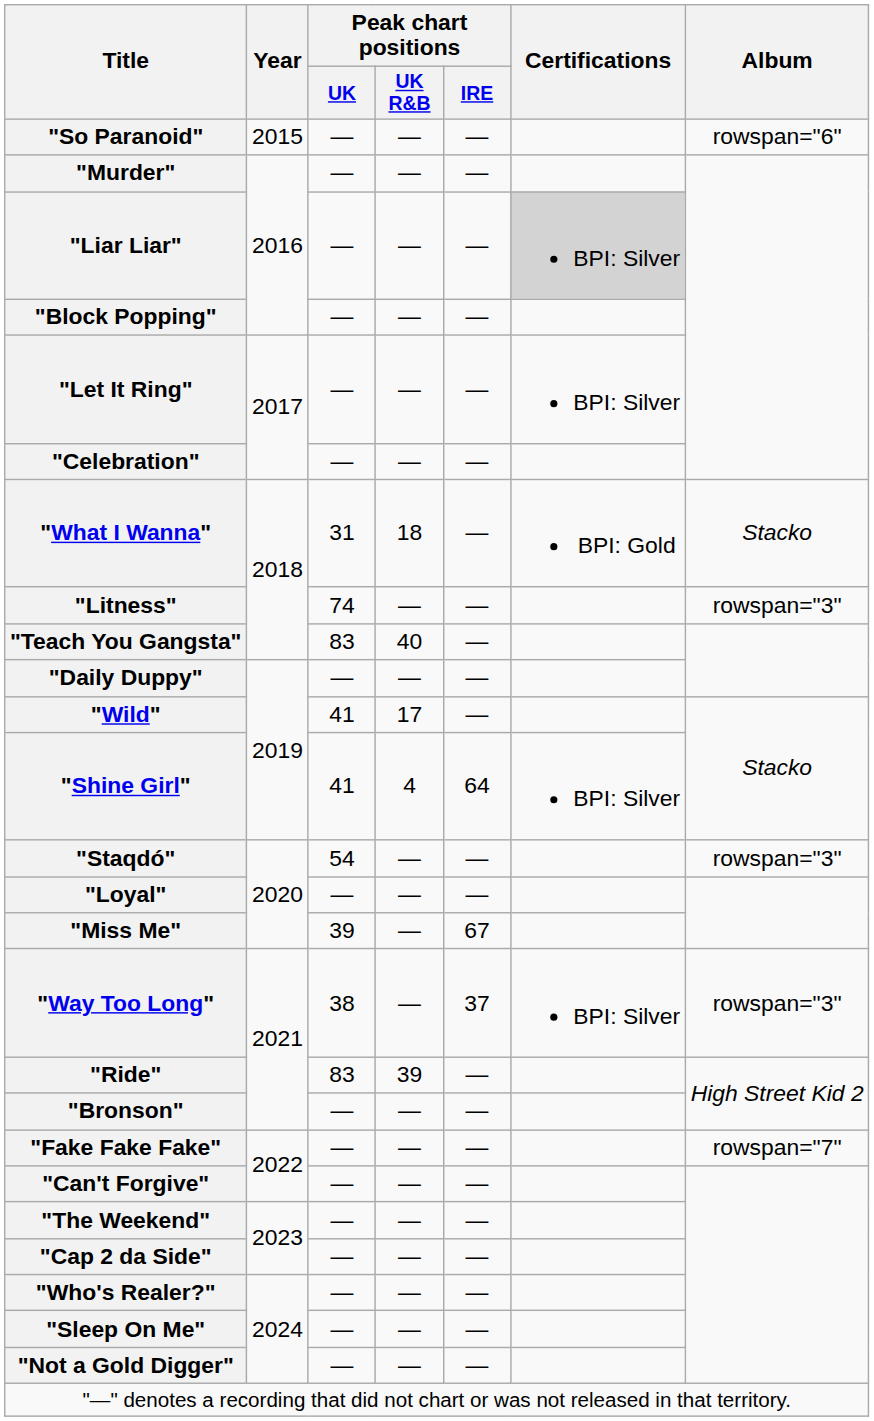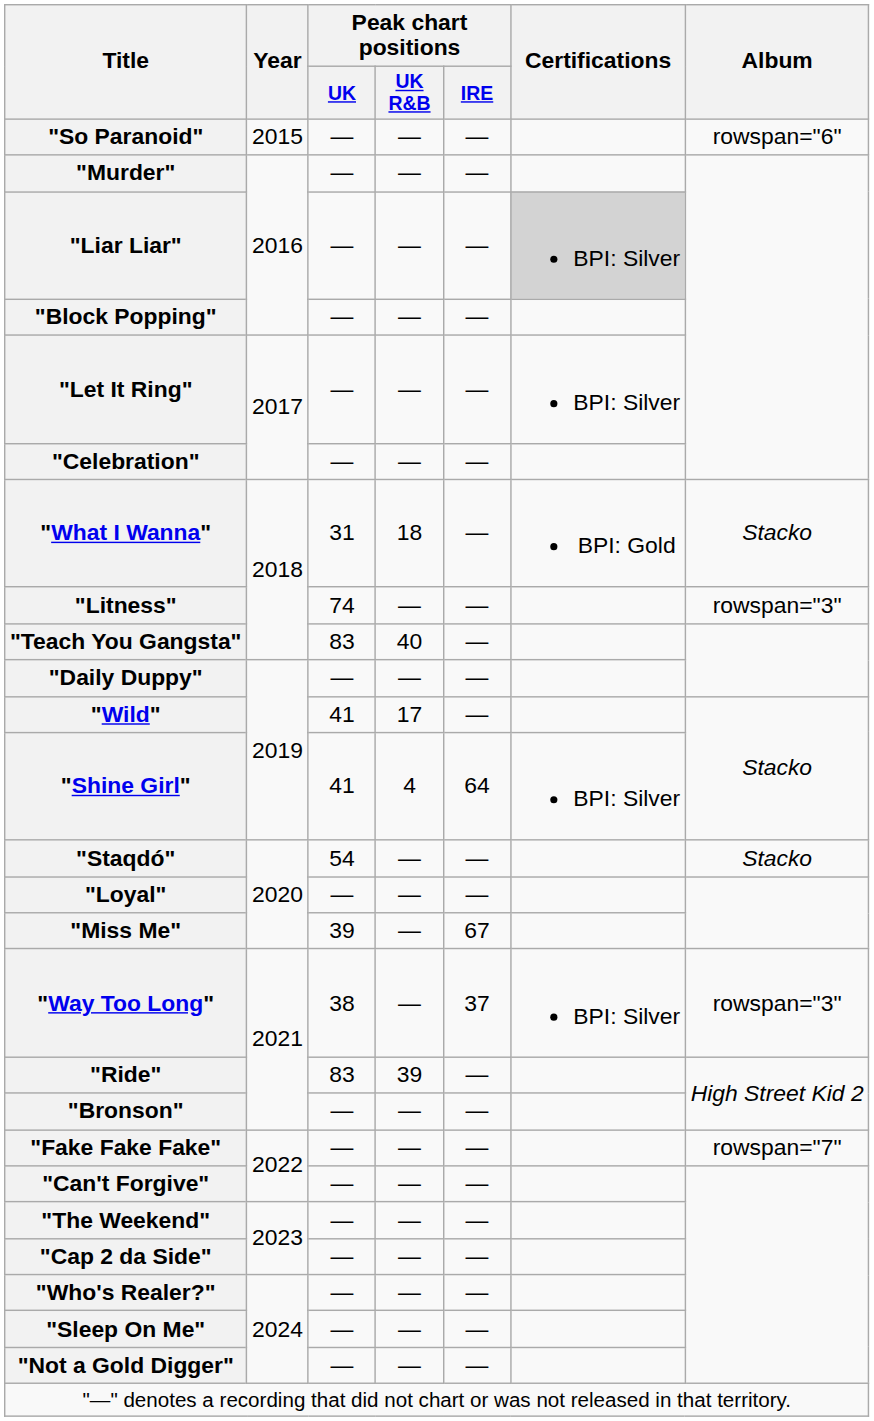(777, 858) rowspan="3" -> (777, 858) Stacko
